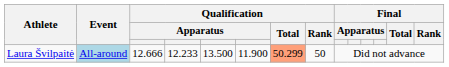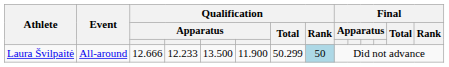(103, 53) lightblue background -> (103, 53) no background
(288, 53) lightsalmon background -> (288, 53) no background
(320, 53) no background -> (320, 53) lightblue background
